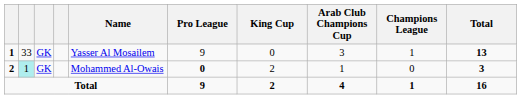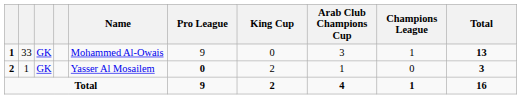(113, 52) Yasser Al Mosailem -> (117, 52) Mohammed Al-Owais
(26, 69) paleturquoise background -> (26, 69) no background
(117, 69) Mohammed Al-Owais -> (113, 69) Yasser Al Mosailem
